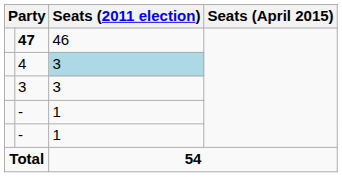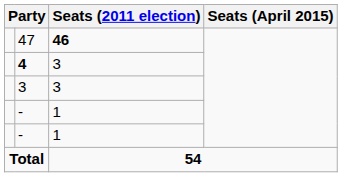(26, 40) bold -> (26, 40) normal
(61, 40) normal -> (61, 40) bold
(22, 64) normal -> (22, 64) bold
(57, 64) lightblue background -> (57, 64) no background
